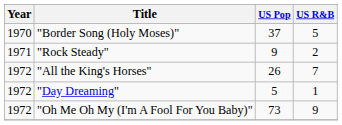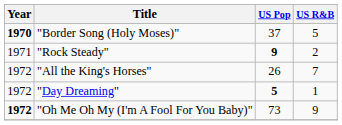(19, 33) normal -> (19, 33) bold
(274, 52) normal -> (274, 52) bold
(274, 91) normal -> (274, 91) bold
(19, 110) normal -> (19, 110) bold
